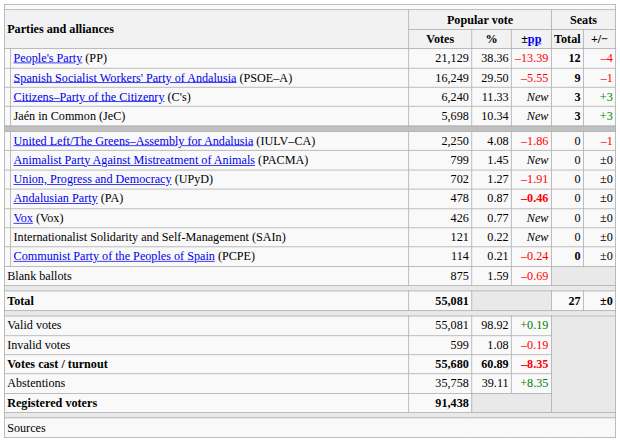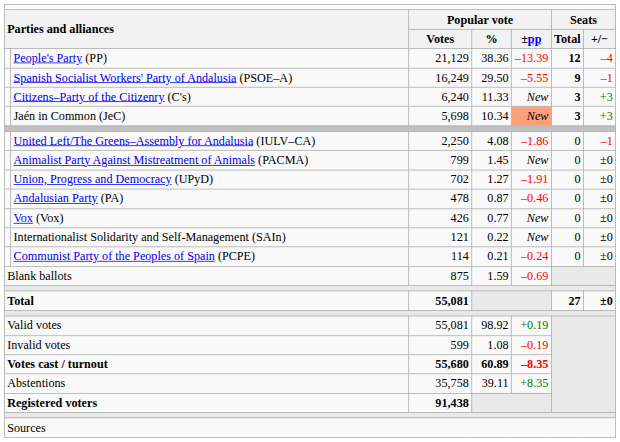(538, 116) no background -> (538, 116) lightsalmon background
(535, 198) bold -> (535, 198) normal
(578, 256) bold -> (578, 256) normal
